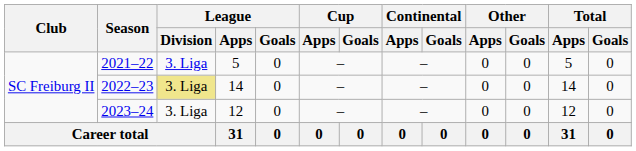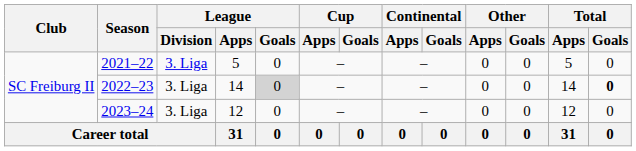(186, 87) khaki background -> (186, 87) no background
(277, 87) no background -> (277, 87) lightgrey background
(610, 87) normal -> (610, 87) bold
